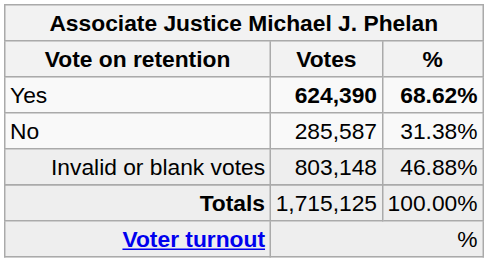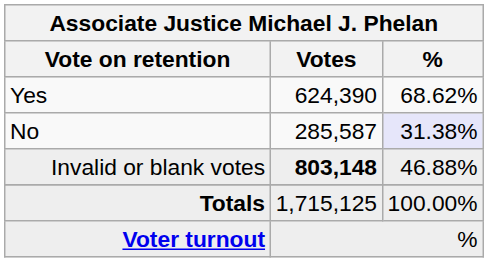(336, 95) bold -> (336, 95) normal
(439, 95) bold -> (439, 95) normal
(439, 131) no background -> (439, 131) lavender background
(336, 167) normal -> (336, 167) bold
